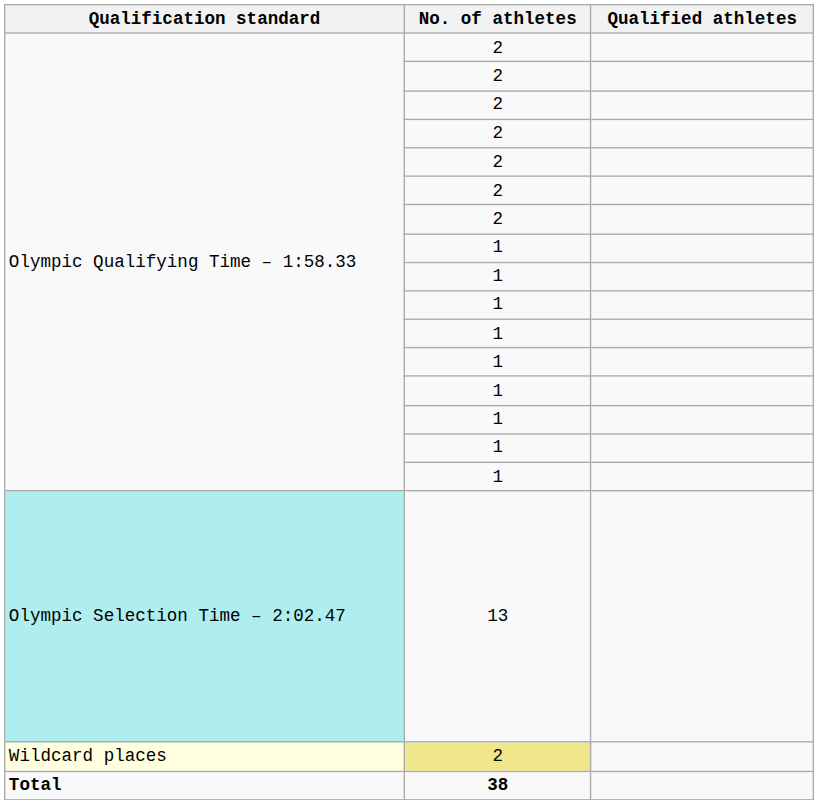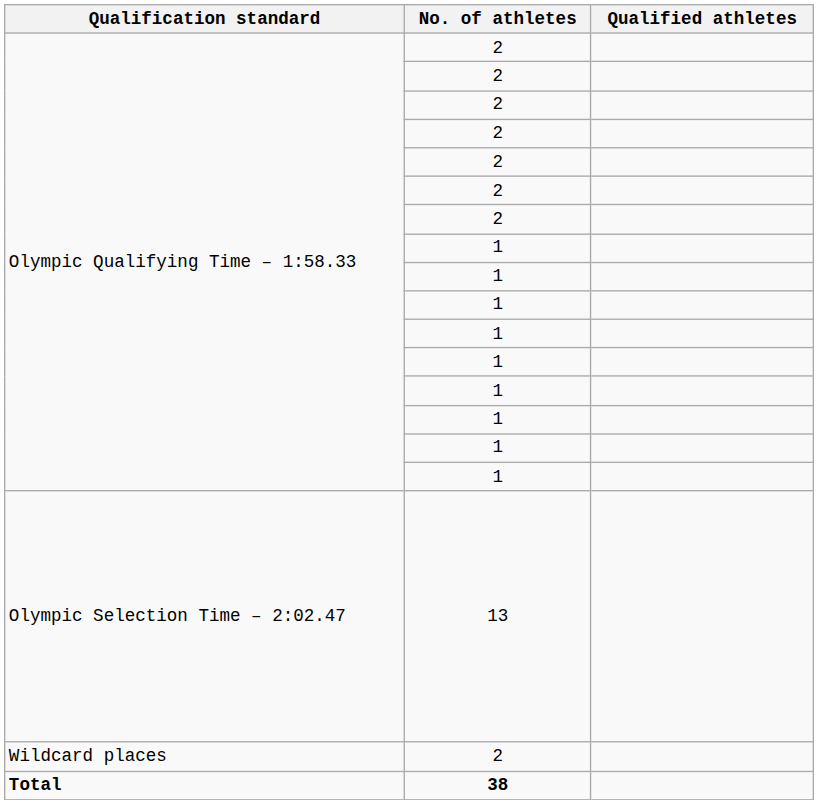(177, 617) paleturquoise background -> (177, 617) no background
(88, 757) lightyellow background -> (88, 757) no background
(498, 757) khaki background -> (498, 757) no background
